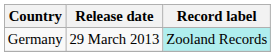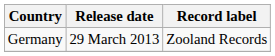(217, 39) paleturquoise background -> (217, 39) no background
